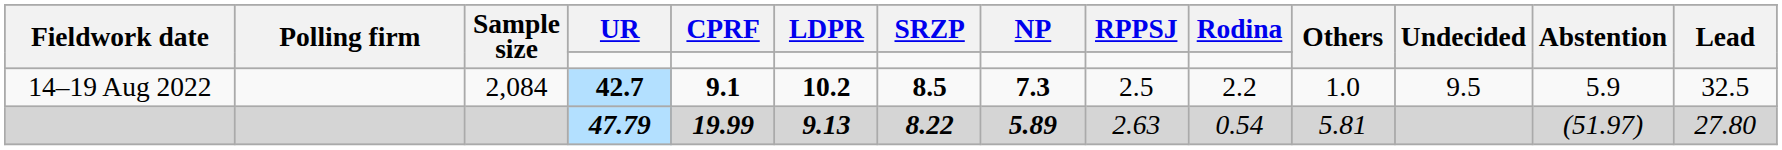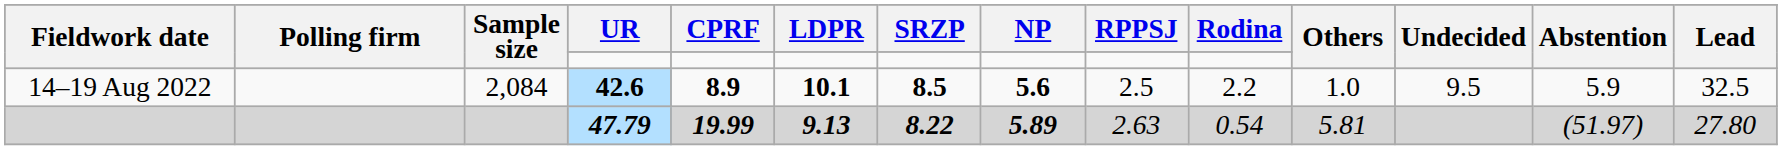(620, 87) 42.7 -> (620, 87) 42.6
(723, 87) 9.1 -> (723, 87) 8.9
(826, 87) 10.2 -> (826, 87) 10.1
(1033, 87) 7.3 -> (1033, 87) 5.6
